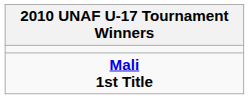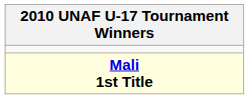(124, 73) no background -> (124, 73) lightyellow background
